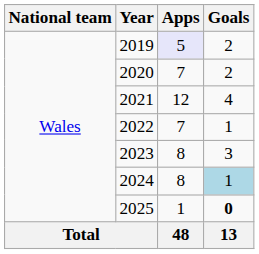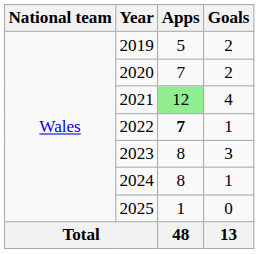(181, 45) lavender background -> (181, 45) no background
(181, 99) no background -> (181, 99) lightgreen background
(181, 126) normal -> (181, 126) bold
(229, 180) lightblue background -> (229, 180) no background
(229, 208) bold -> (229, 208) normal
